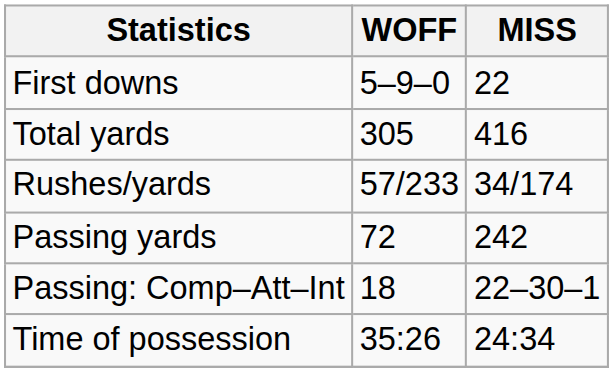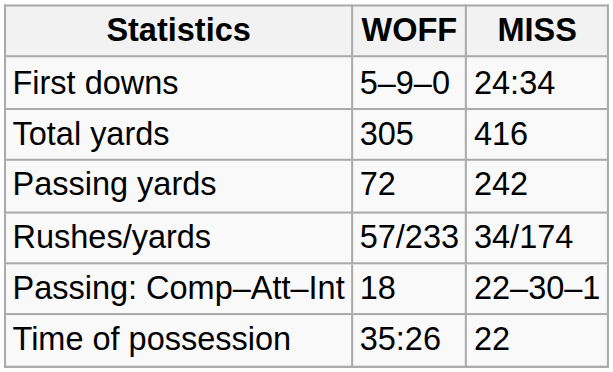(492, 82) 22 -> (515, 82) 24:34
rows swapped: (112, 185) <-> (115, 236)
(515, 339) 24:34 -> (492, 339) 22
